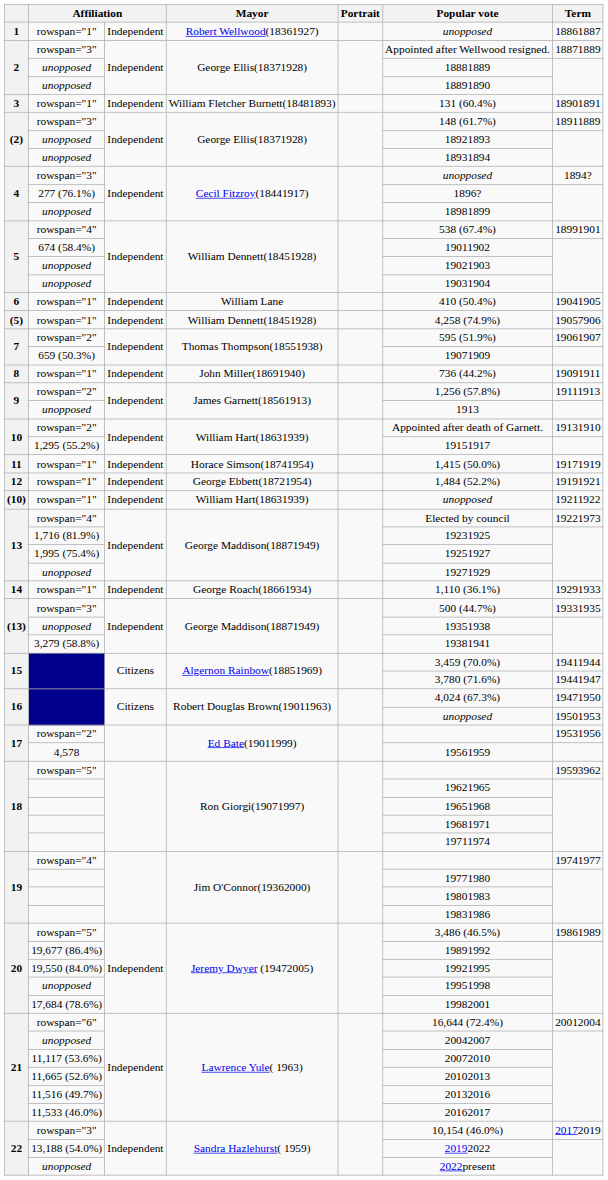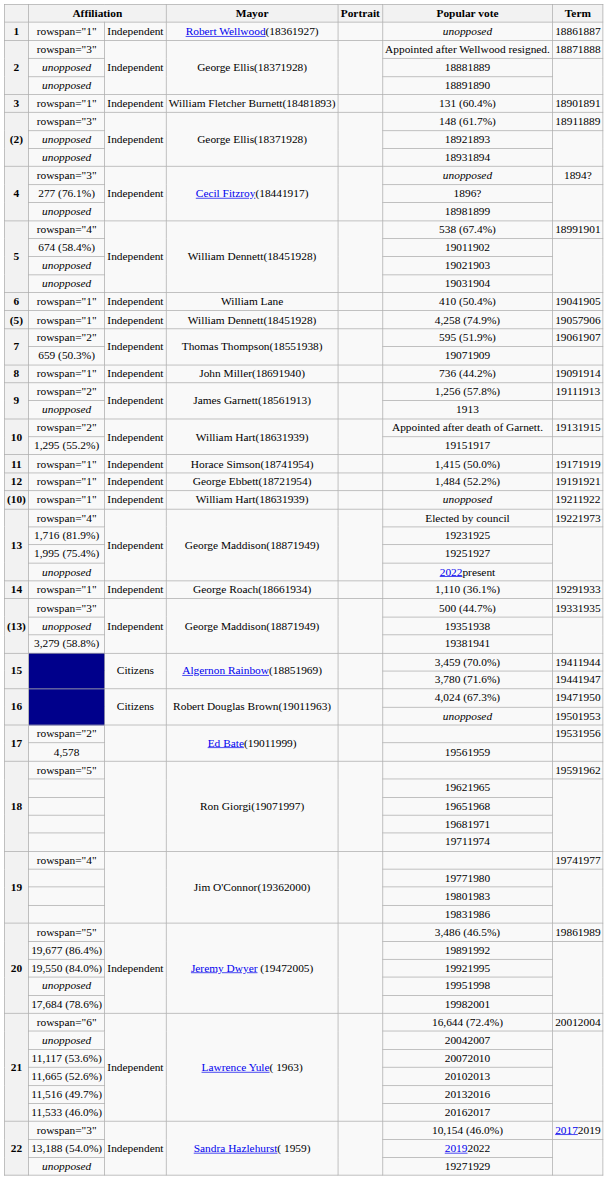(578, 49) 18871889 -> (578, 49) 18871888
(578, 373) 19091911 -> (578, 373) 19091914
(578, 427) 19131910 -> (578, 427) 19131915
(467, 572) 19271929 -> (467, 572) 2022present
(578, 770) 19593962 -> (578, 770) 19591962
(467, 1166) 2022present -> (467, 1166) 19271929
